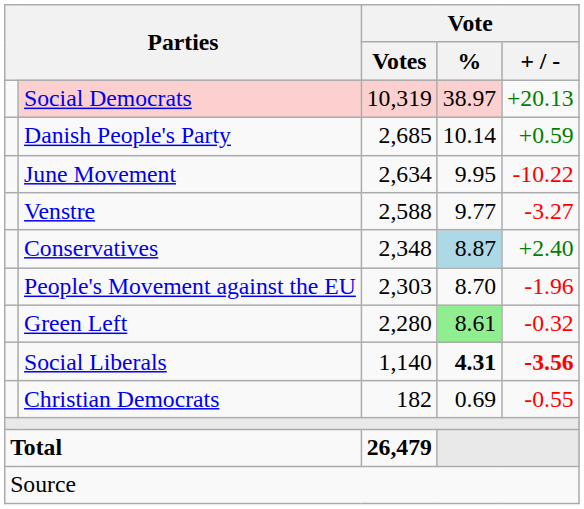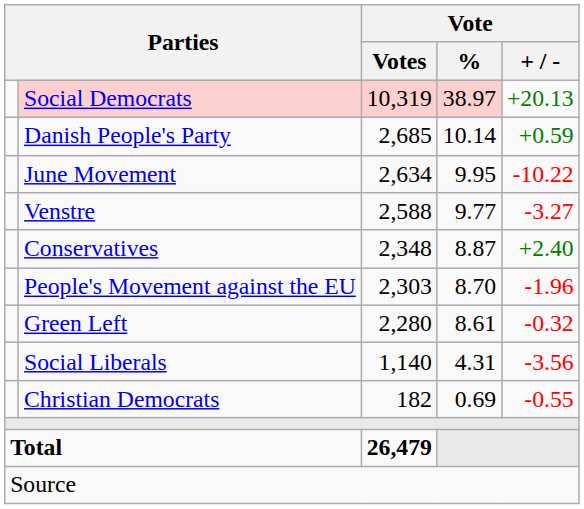(475, 248) lightblue background -> (475, 248) no background
(475, 323) lightgreen background -> (475, 323) no background
(475, 361) bold -> (475, 361) normal
(549, 361) bold -> (549, 361) normal
